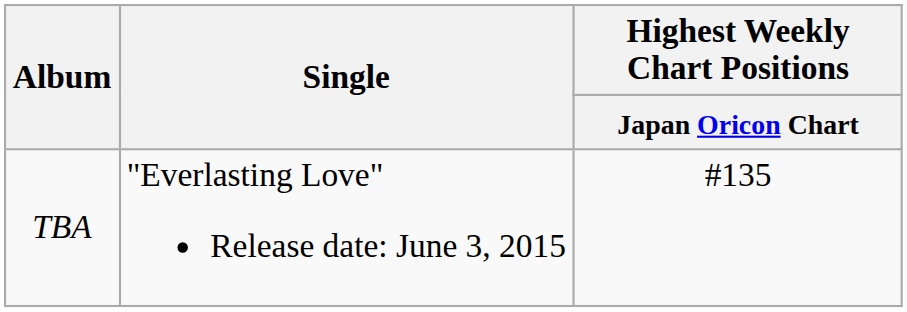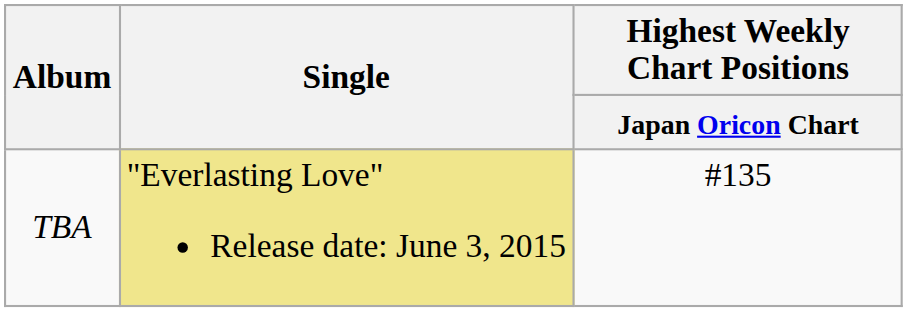(346, 211) no background -> (346, 211) khaki background
